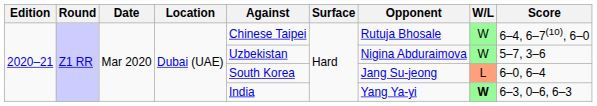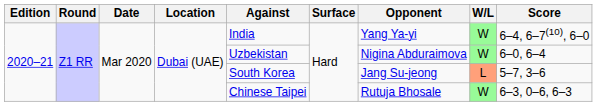(268, 34) Chinese Taipei -> (242, 34) India
(401, 34) Rutuja Bhosale -> (389, 34) Yang Ya-yi
(522, 54) 5–7, 3–6 -> (522, 54) 6–0, 6–4
(522, 73) 6–0, 6–4 -> (522, 73) 5–7, 3–6
(242, 92) India -> (268, 92) Chinese Taipei
(389, 92) Yang Ya-yi -> (401, 92) Rutuja Bhosale
(483, 92) bold -> (483, 92) normal
